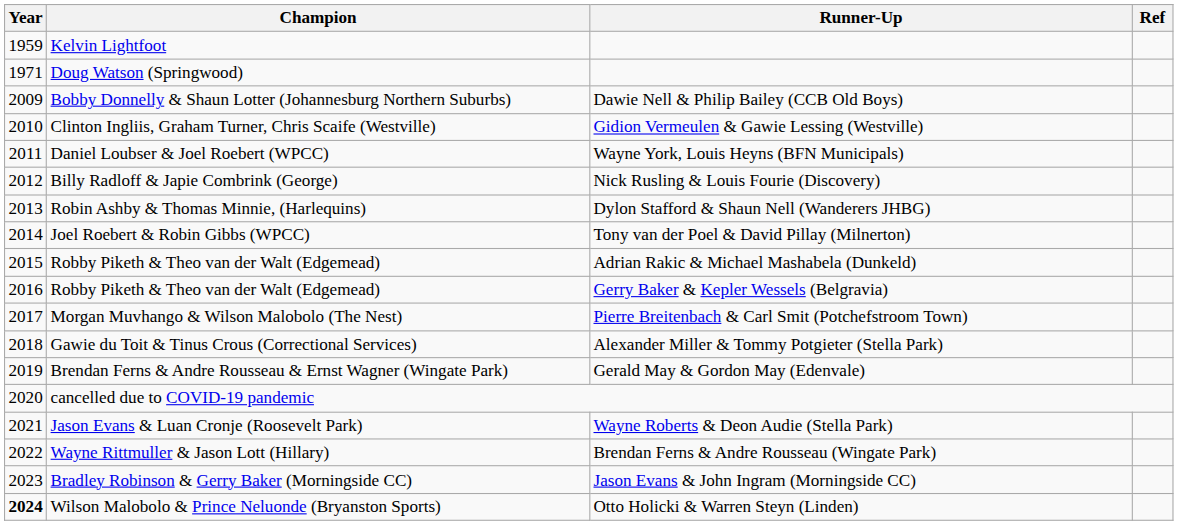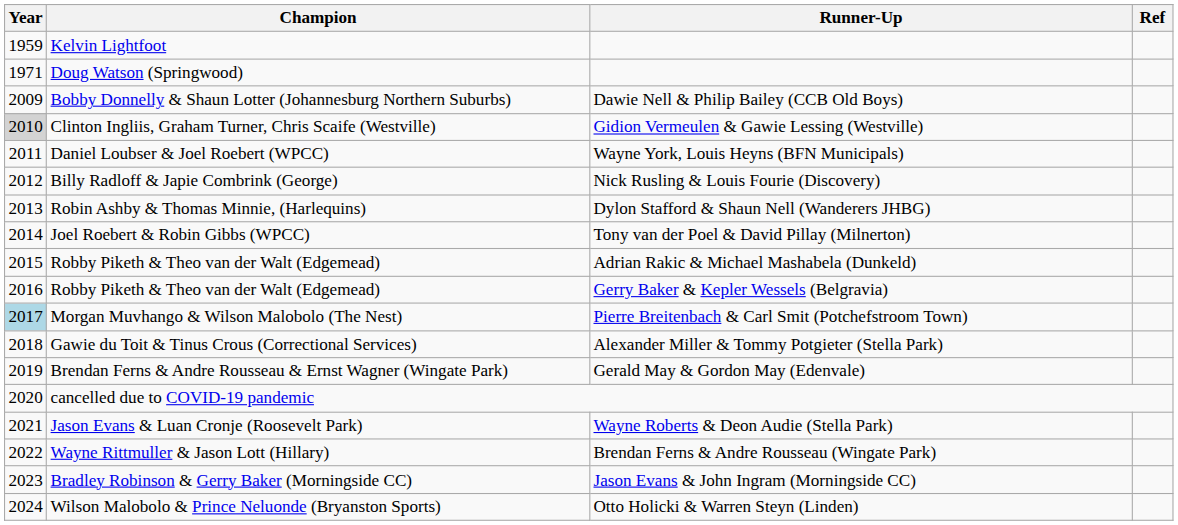(26, 126) no background -> (26, 126) lightgrey background
(26, 316) no background -> (26, 316) lightblue background
(26, 506) bold -> (26, 506) normal
